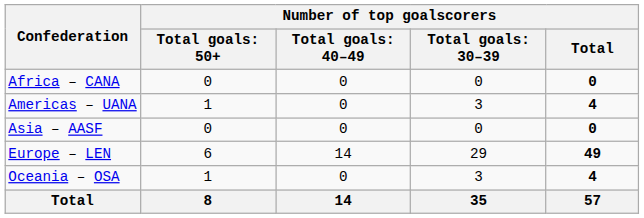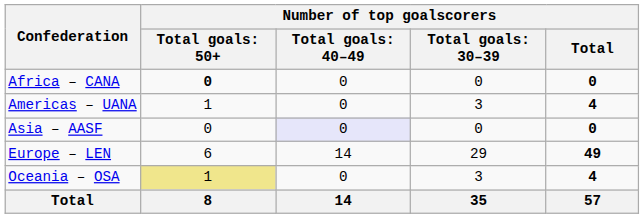(208, 81) normal -> (208, 81) bold
(343, 129) no background -> (343, 129) lavender background
(208, 177) no background -> (208, 177) khaki background
